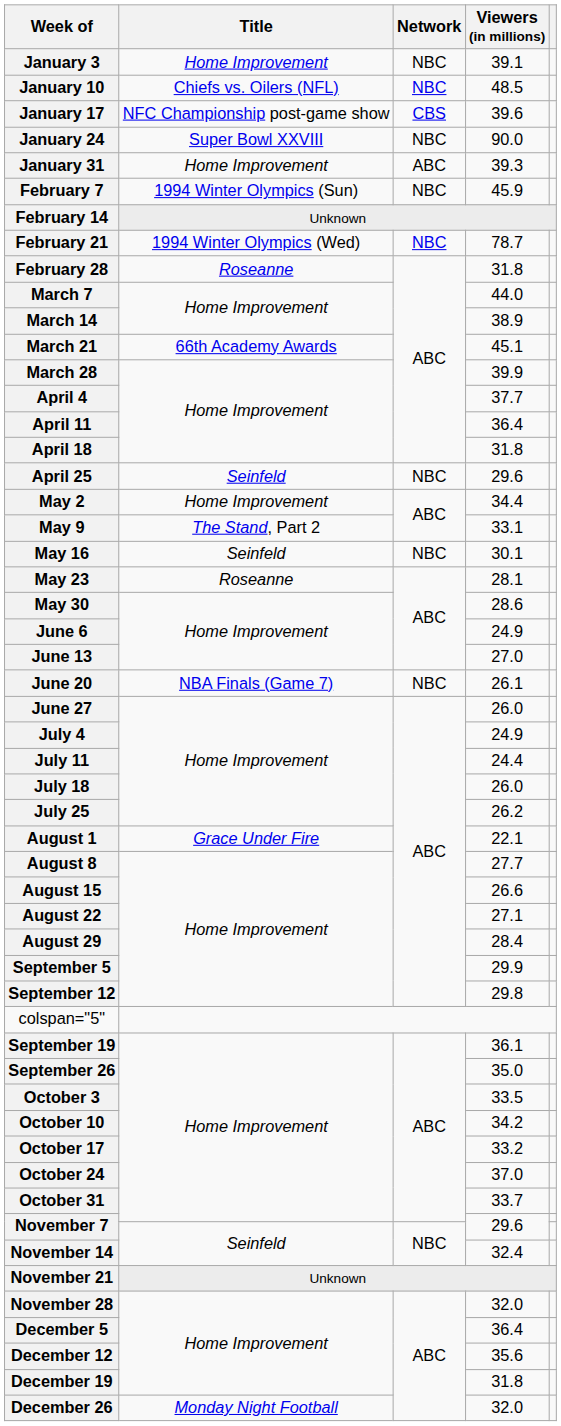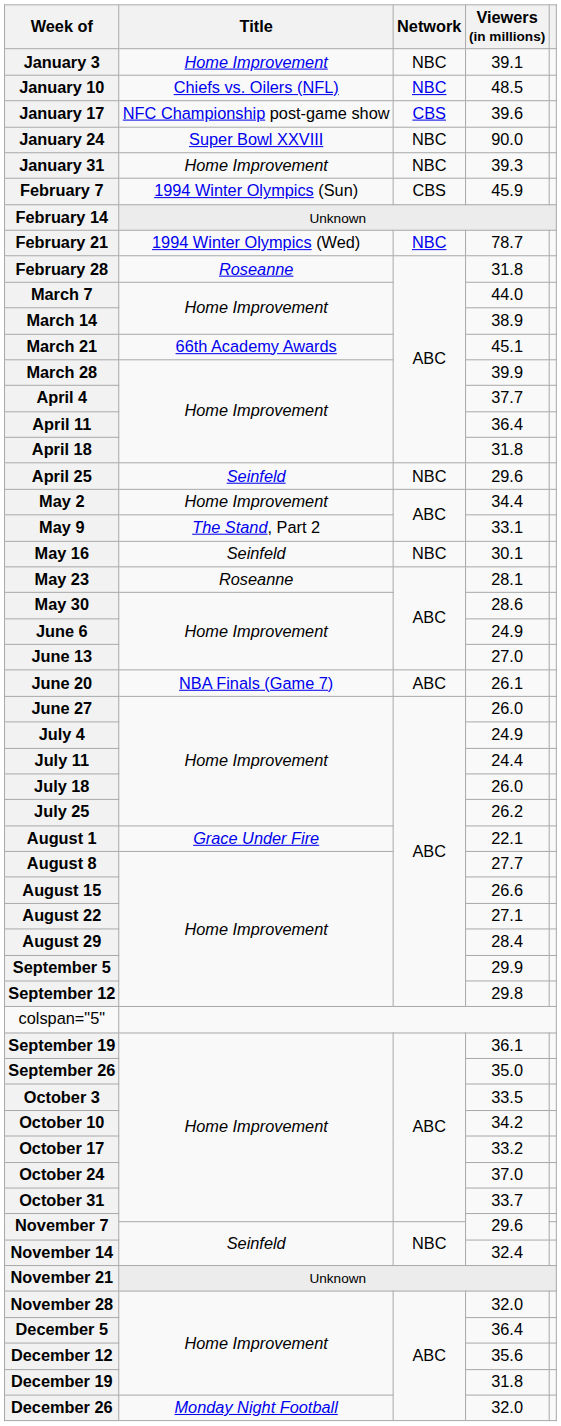(429, 165) ABC -> (429, 165) NBC
(429, 191) NBC -> (429, 191) CBS
(429, 683) NBC -> (429, 683) ABC
